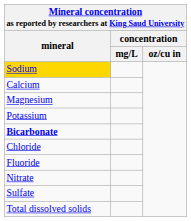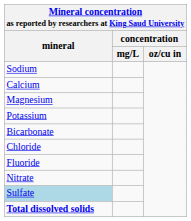(22, 69) gold background -> (22, 69) no background
(32, 131) bold -> (30, 131) normal
(20, 193) no background -> (20, 193) lightblue background
(49, 208) normal -> (50, 208) bold
